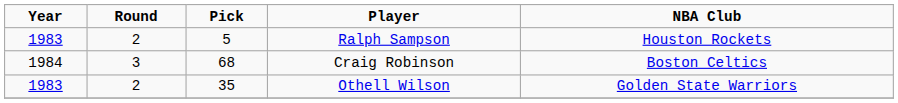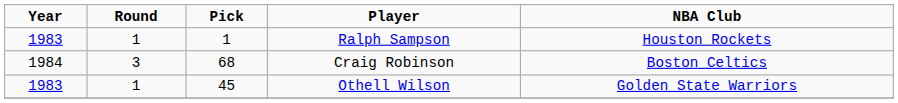(136, 40) 2 -> (136, 40) 1
(227, 40) 5 -> (227, 40) 1
(136, 86) 2 -> (136, 86) 1
(227, 86) 35 -> (227, 86) 45
